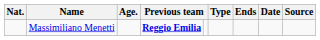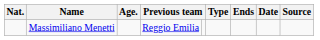(172, 27) bold -> (171, 27) normal
